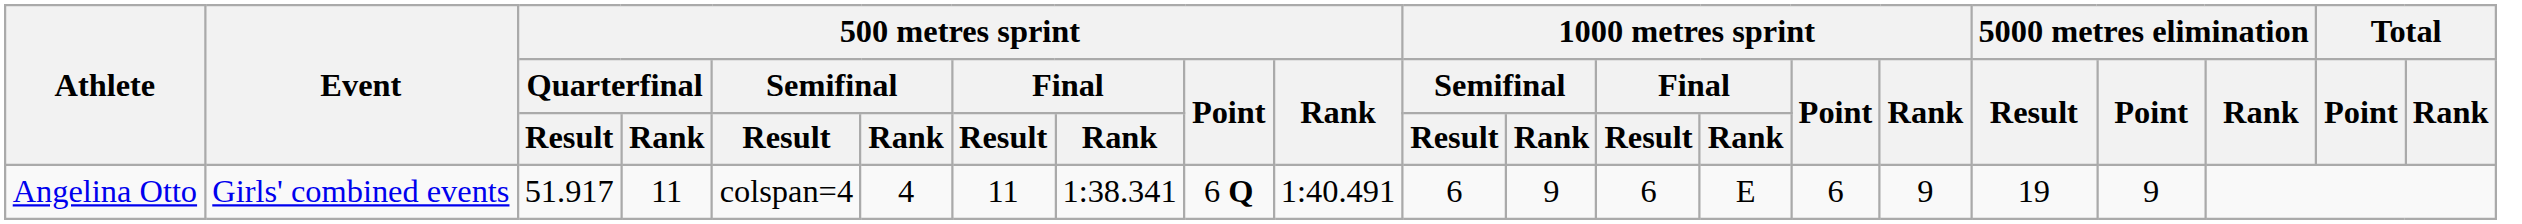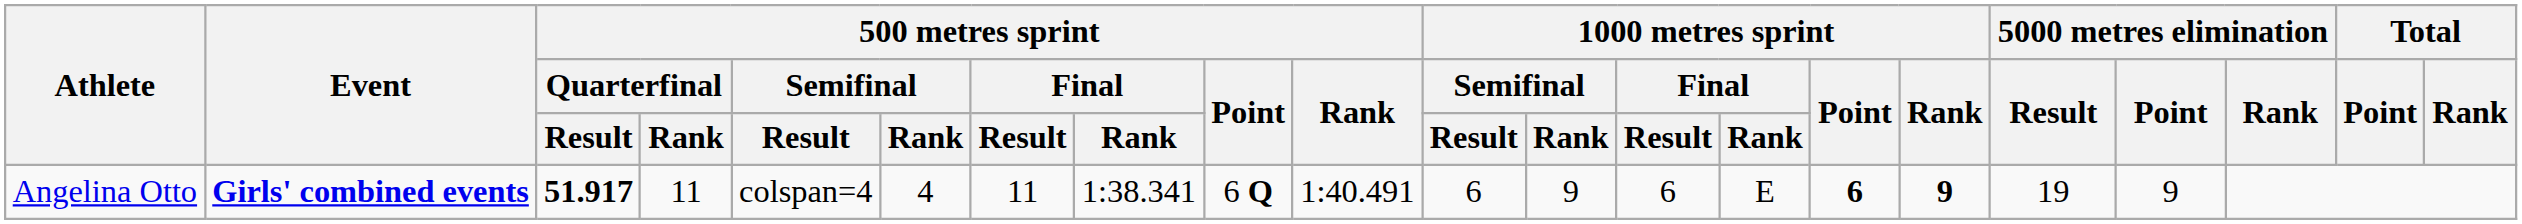(361, 191) normal -> (371, 191) bold
(569, 191) normal -> (589, 191) bold
(1835, 191) normal -> (1855, 191) bold
(1925, 191) normal -> (1945, 191) bold
